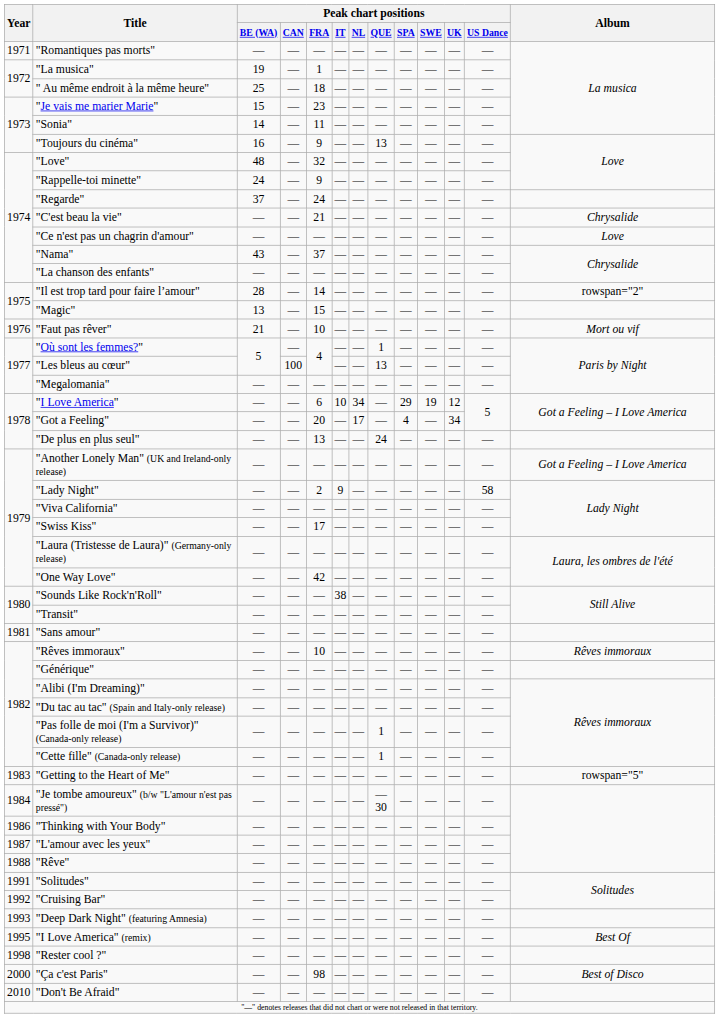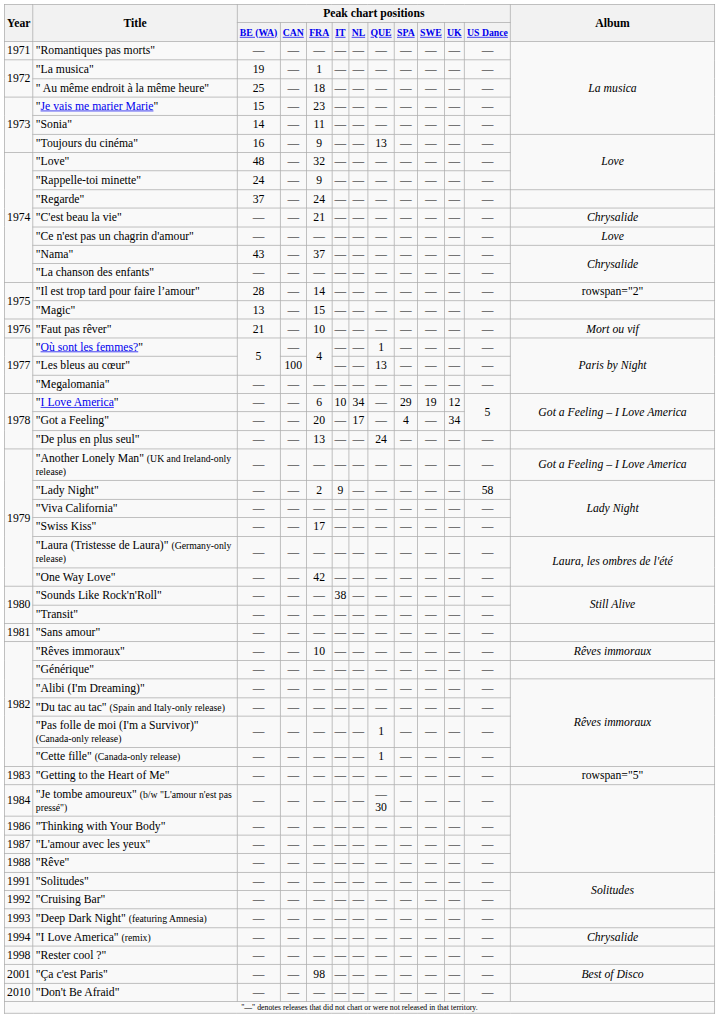(19, 936) 1995 -> (19, 936) 1994
(613, 936) Best Of -> (613, 936) Chrysalide
(19, 973) 2000 -> (19, 973) 2001
